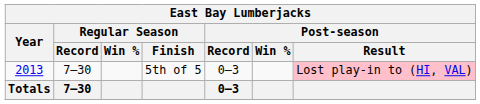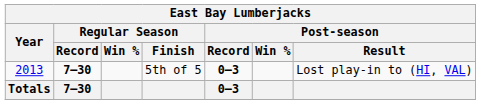(77, 71) normal -> (77, 71) bold
(228, 71) normal -> (228, 71) bold
(384, 71) pink background -> (384, 71) no background
